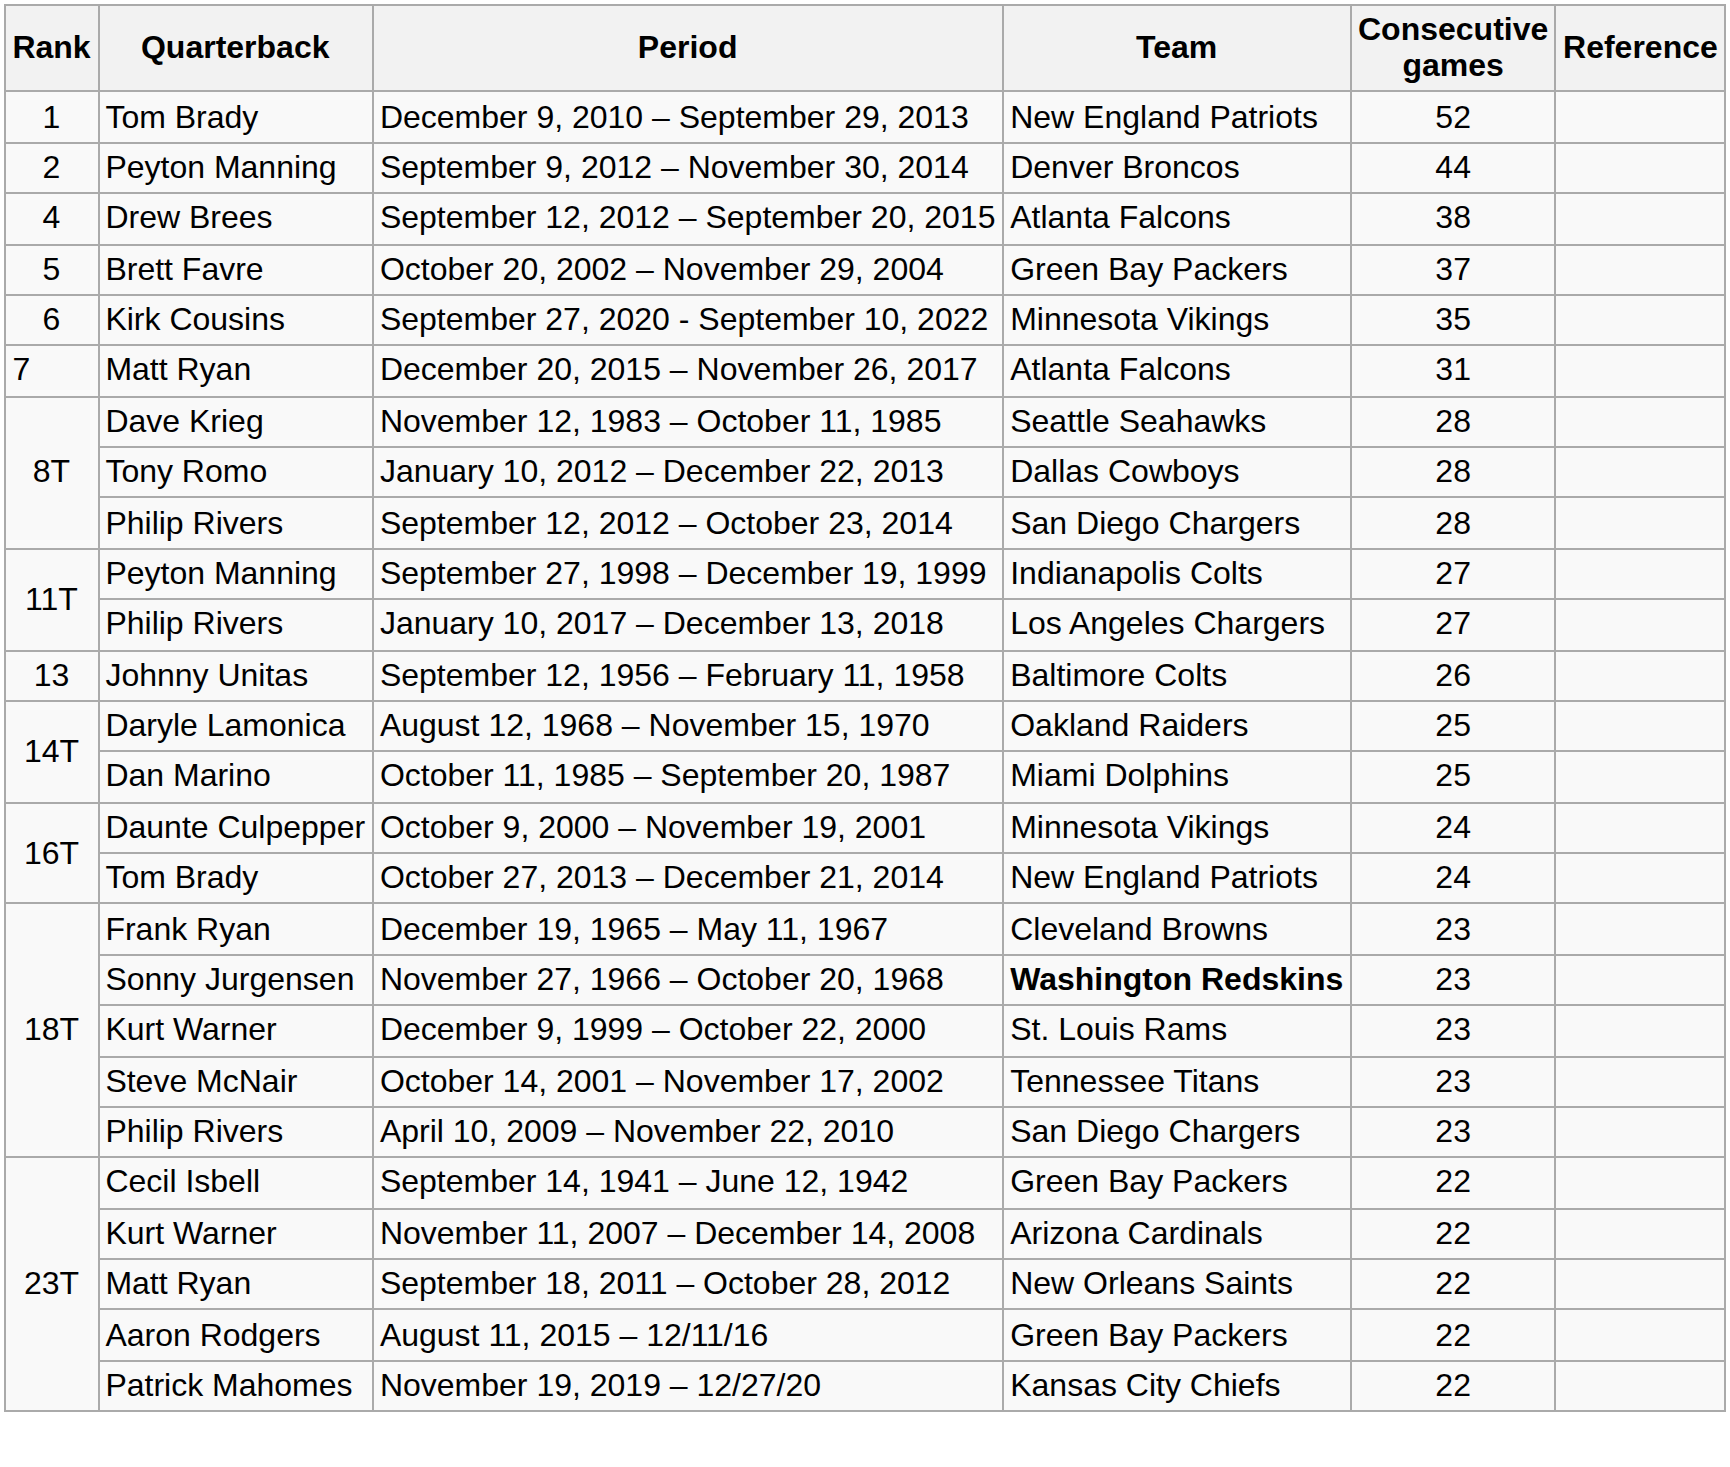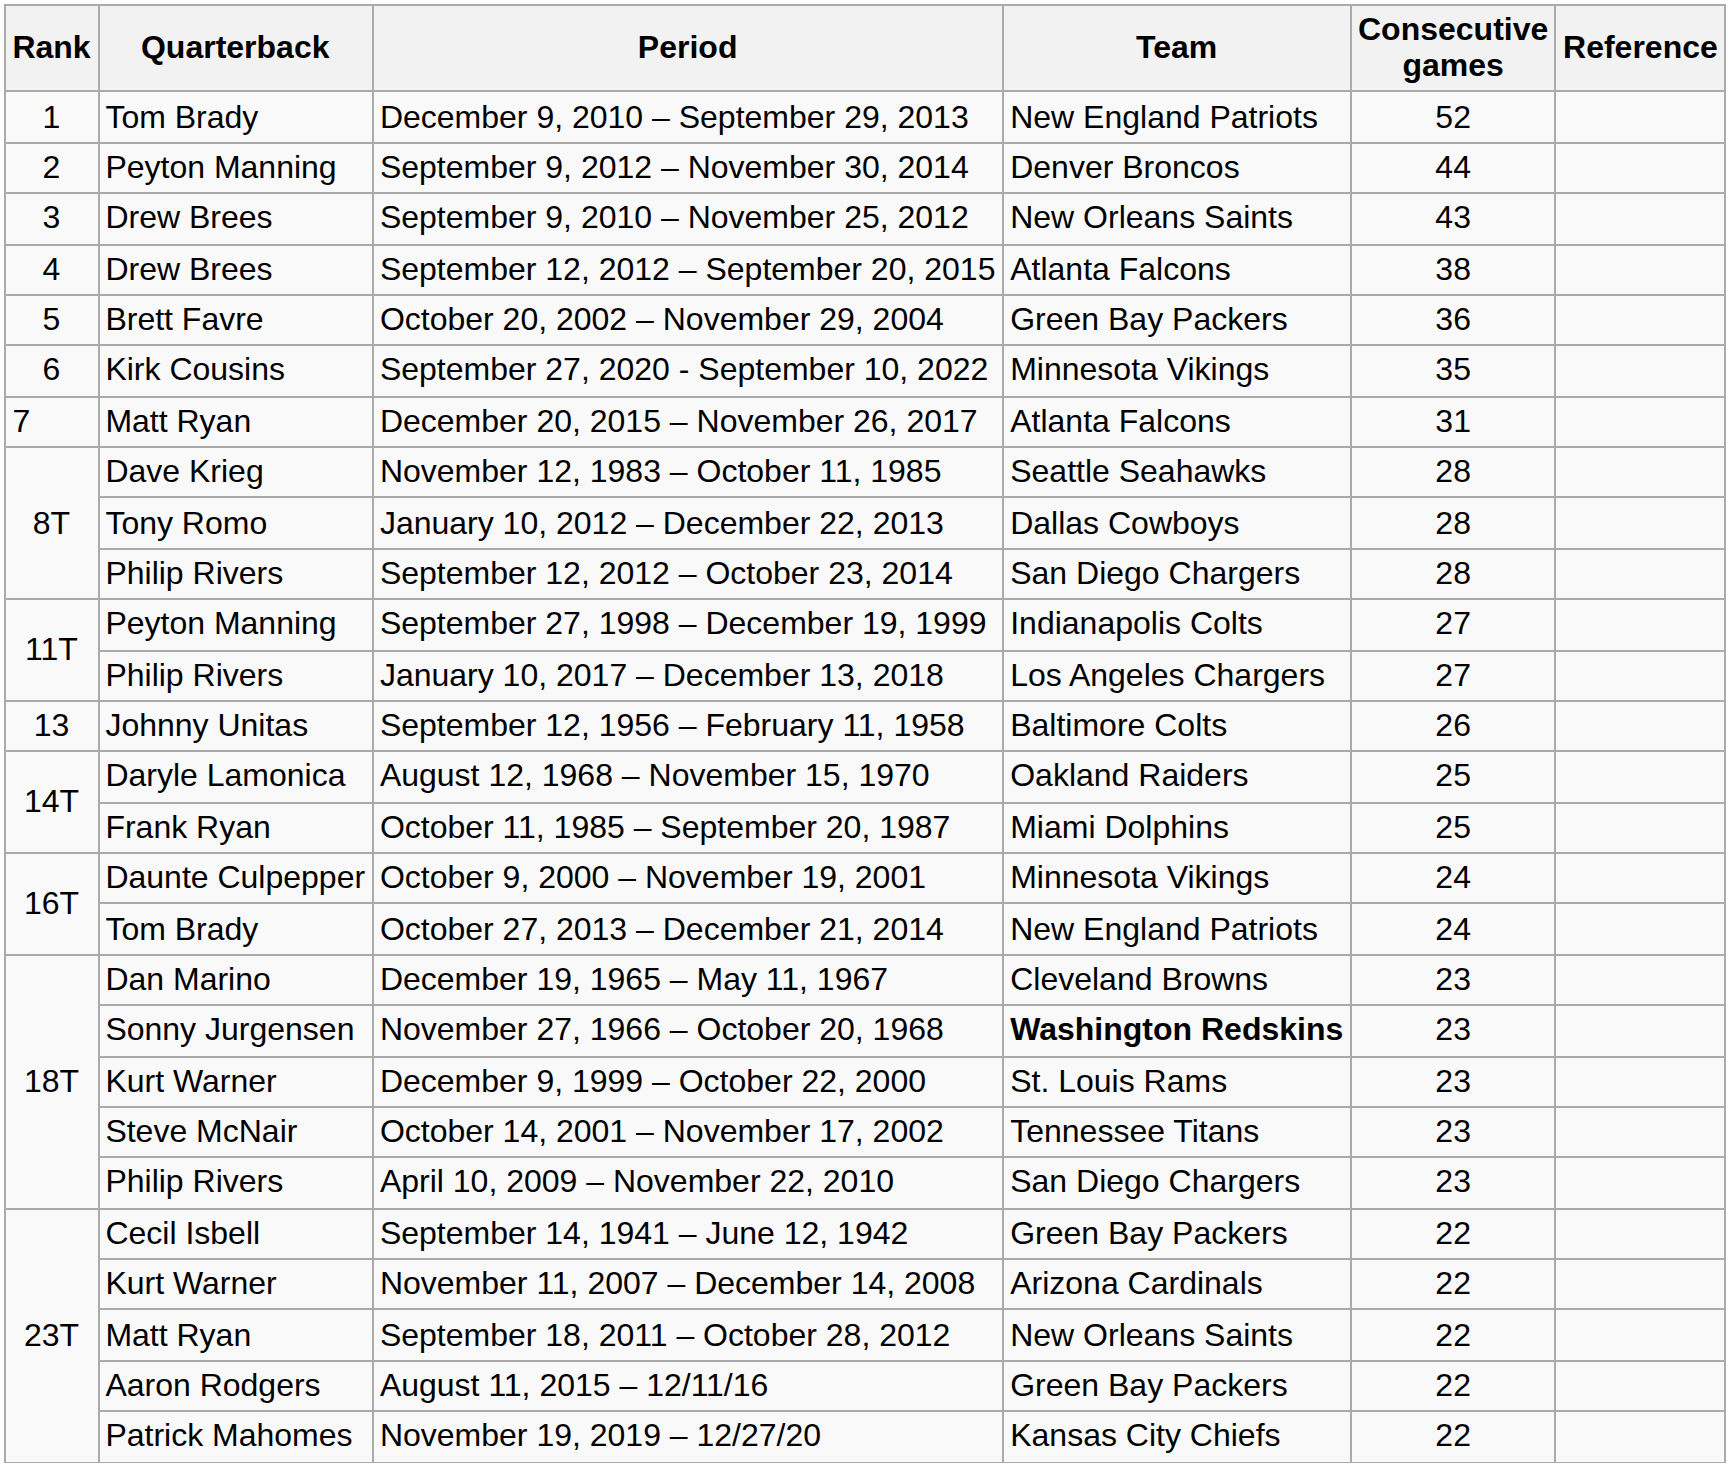+ row: (674, 218)
(1453, 268) 37 -> (1453, 319) 36
(188, 776) Dan Marino -> (188, 827) Frank Ryan
(188, 928) Frank Ryan -> (188, 979) Dan Marino
